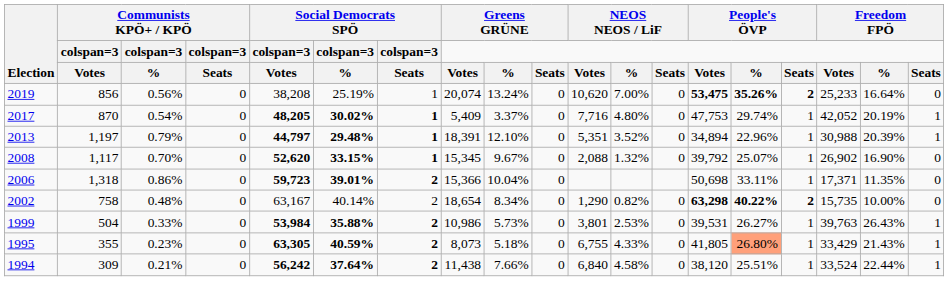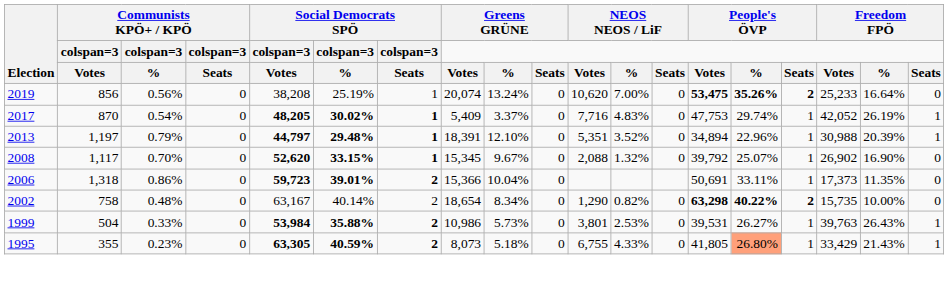(631, 115) 4.80% -> (631, 115) 4.83%
(884, 115) 20.19% -> (884, 115) 26.19%
(710, 179) 50,698 -> (710, 179) 50,691
(839, 179) 17,371 -> (839, 179) 17,373
- row: (21, 264)
